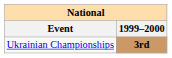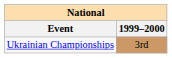(142, 45) bold -> (142, 45) normal
